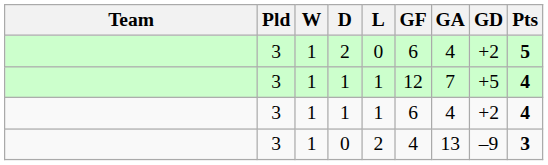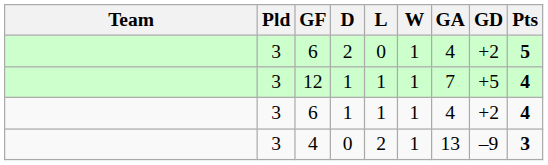columns swapped: (312, 19) <-> (413, 19)
